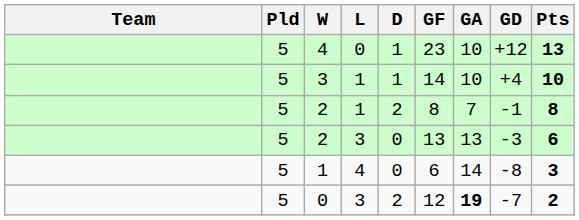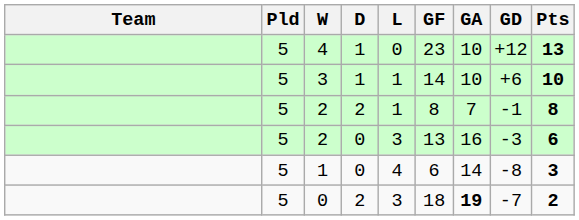columns swapped: (397, 20) <-> (360, 20)
(511, 80) +4 -> (511, 80) +6
(471, 140) 13 -> (471, 140) 16
(434, 200) 12 -> (434, 200) 18
